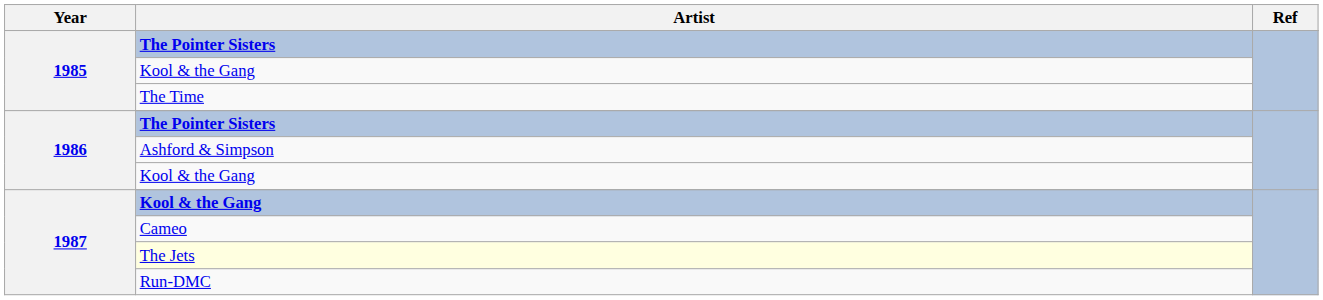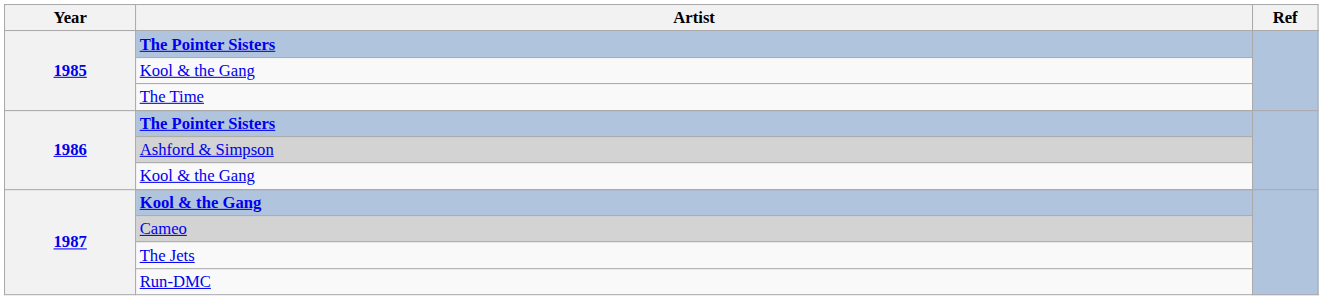(207, 149) no background -> (207, 149) lightgrey background
(163, 228) no background -> (163, 228) lightgrey background
(167, 255) lightyellow background -> (167, 255) no background
